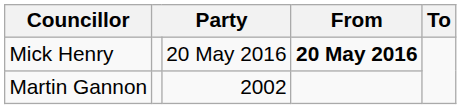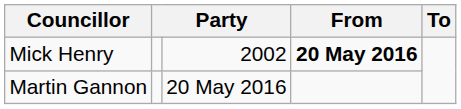(226, 53) 20 May 2016 -> (263, 53) 2002
(263, 86) 2002 -> (226, 86) 20 May 2016
